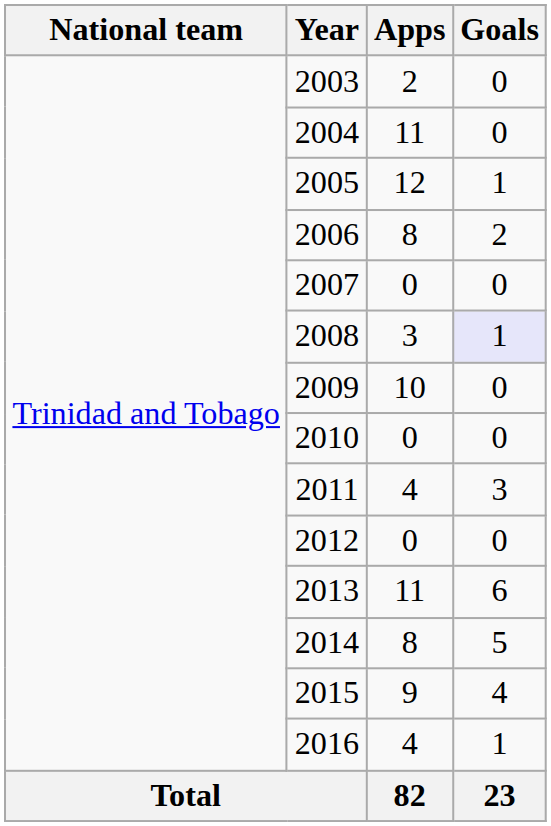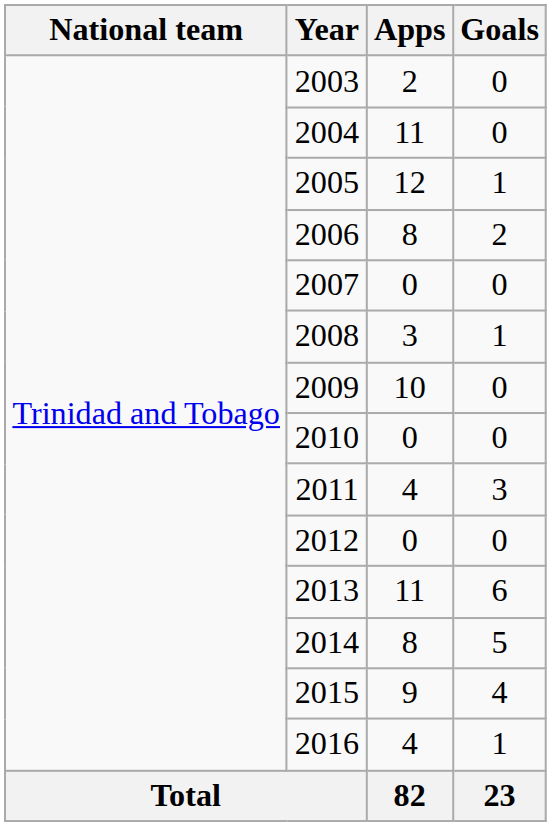(500, 336) lavender background -> (500, 336) no background
